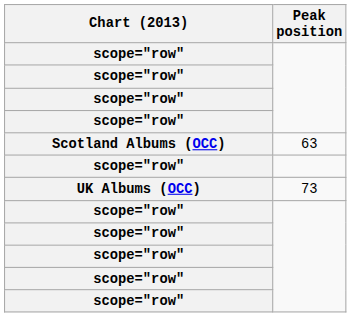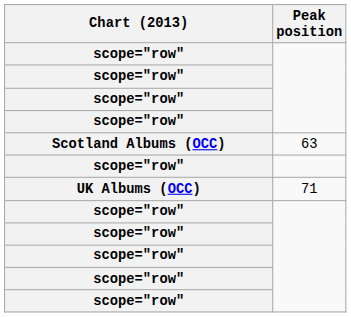(309, 189) 73 -> (309, 189) 71
